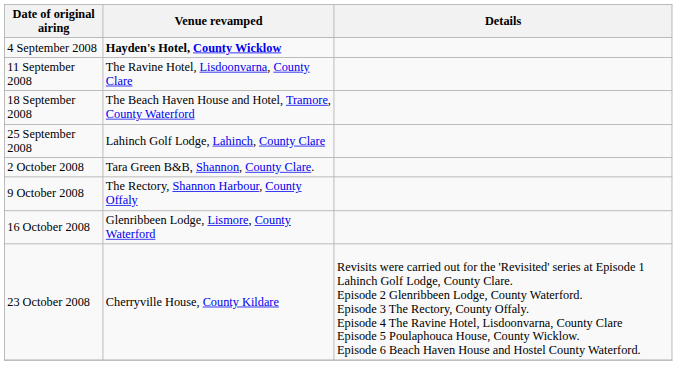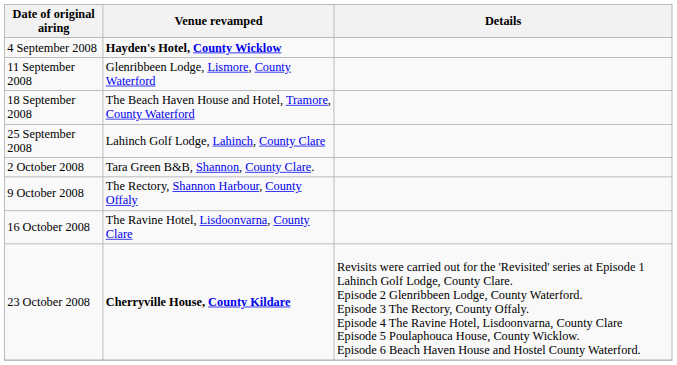(208, 74) The Ravine Hotel, Lisdoonvarna, County Clare -> (198, 74) Glenribbeen Lodge, Lismore, County Waterford
(198, 227) Glenribbeen Lodge, Lismore, County Waterford -> (208, 227) The Ravine Hotel, Lisdoonvarna, County Clare
(192, 302) normal -> (198, 302) bold
